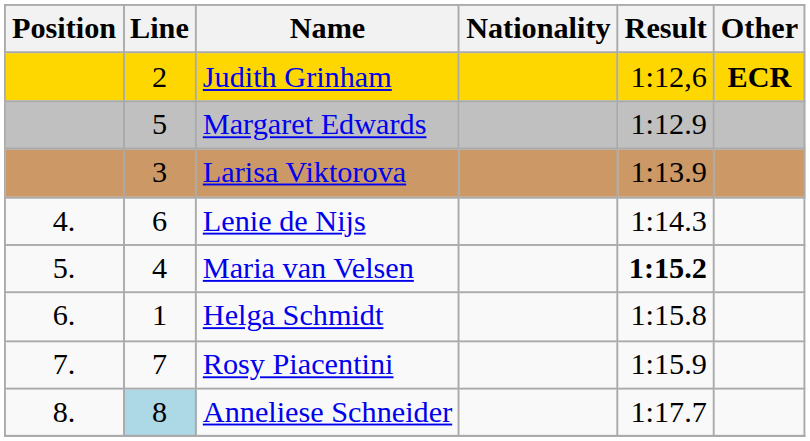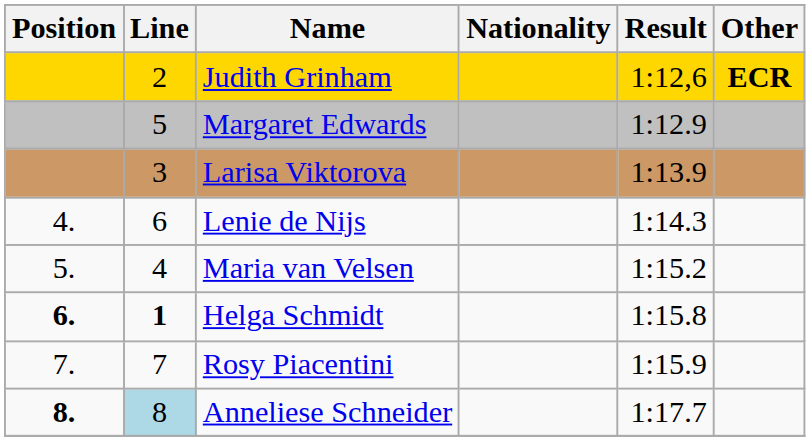(668, 268) bold -> (669, 268) normal
(64, 316) normal -> (64, 316) bold
(159, 316) normal -> (159, 316) bold
(64, 412) normal -> (64, 412) bold
